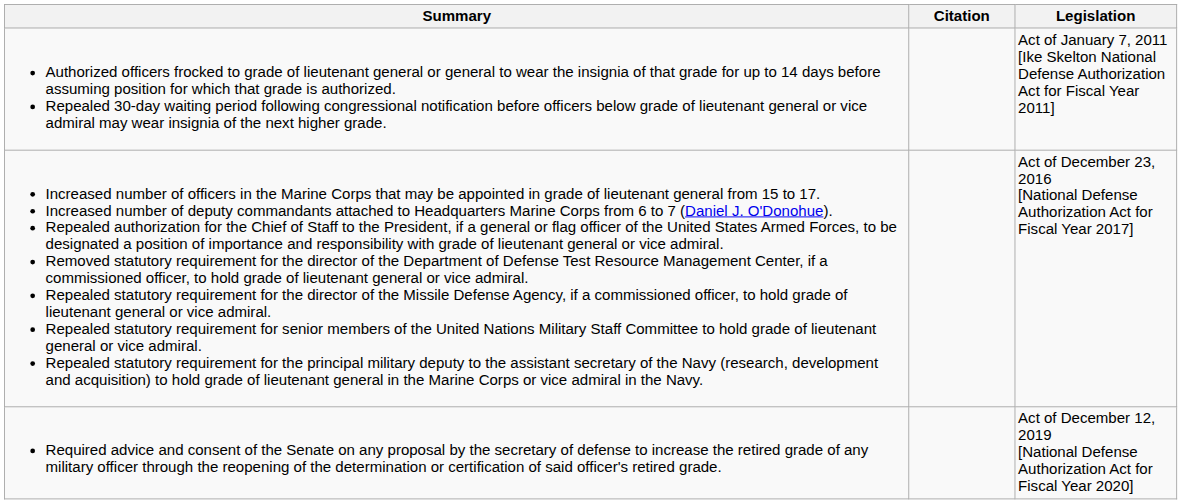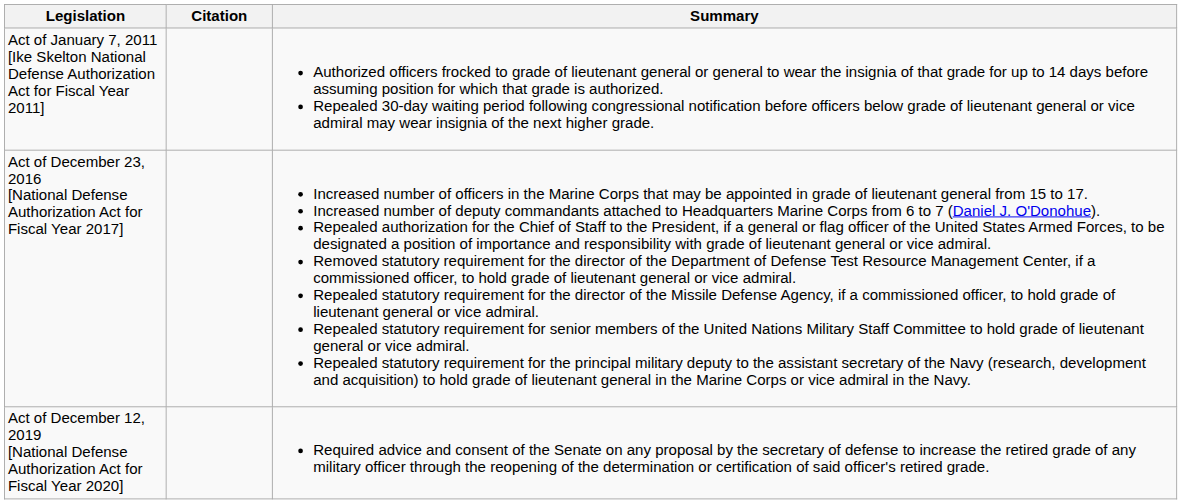columns swapped: (1096, 16) <-> (457, 16)
